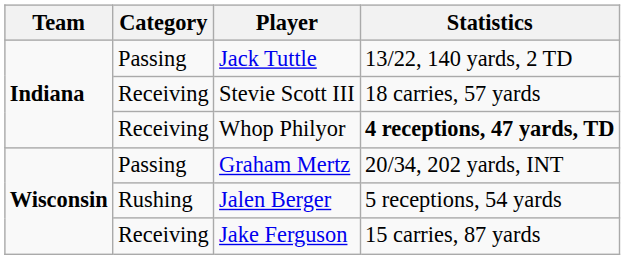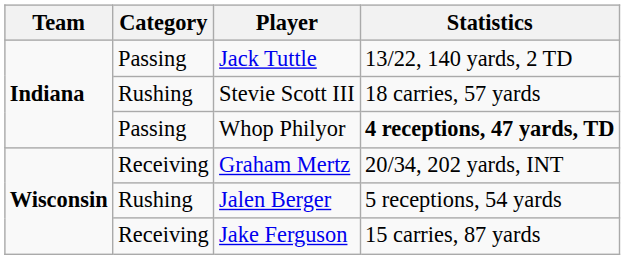(163, 93) Receiving -> (155, 93) Rushing
(163, 129) Receiving -> (152, 129) Passing
(152, 164) Passing -> (163, 164) Receiving
